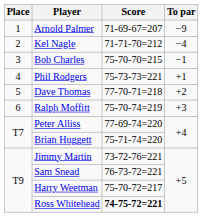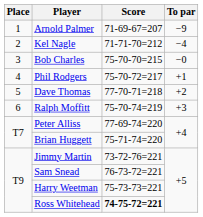(181, 60) −1 -> (181, 60) −0
(133, 76) 75-73-73=221 -> (133, 76) 75-70-72=217
(133, 188) 75-70-72=217 -> (133, 188) 75-73-73=221
